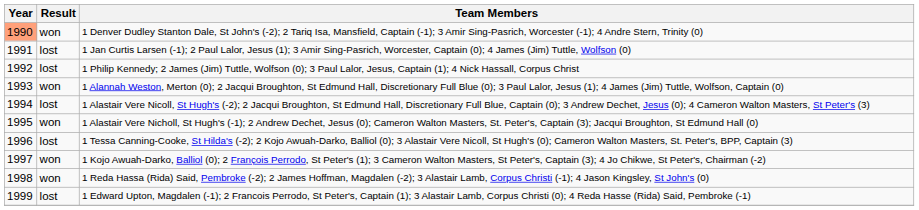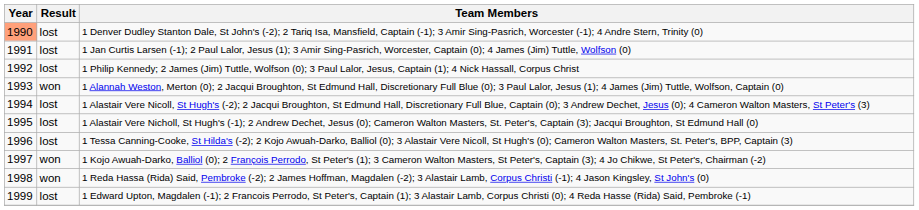(50, 31) won -> (49, 31) lost
(50, 123) won -> (49, 123) lost
